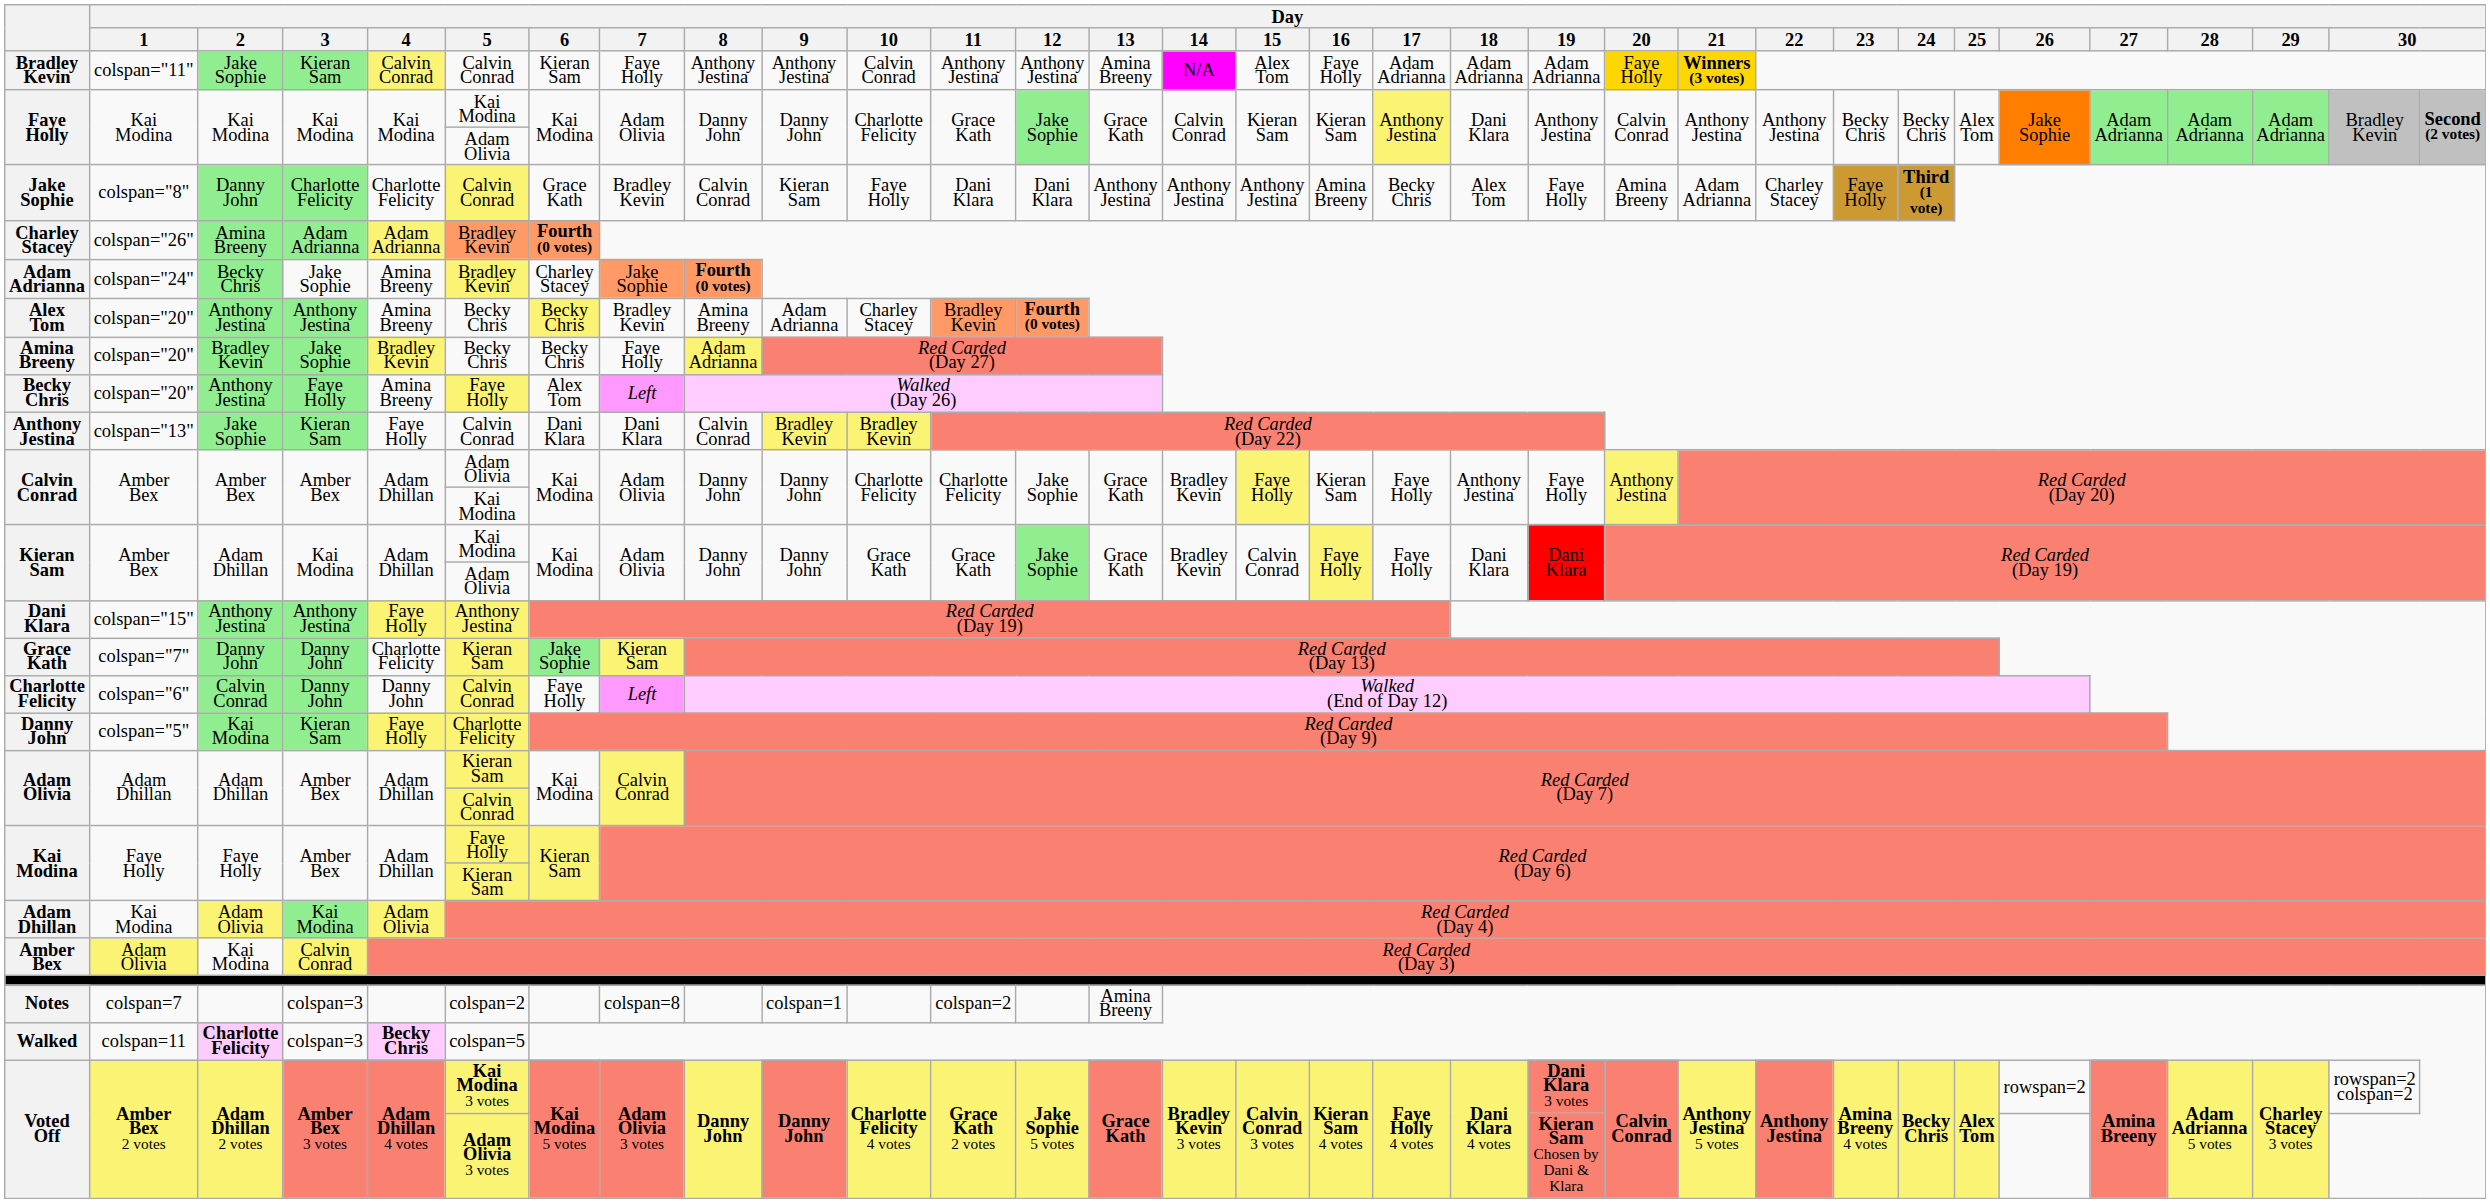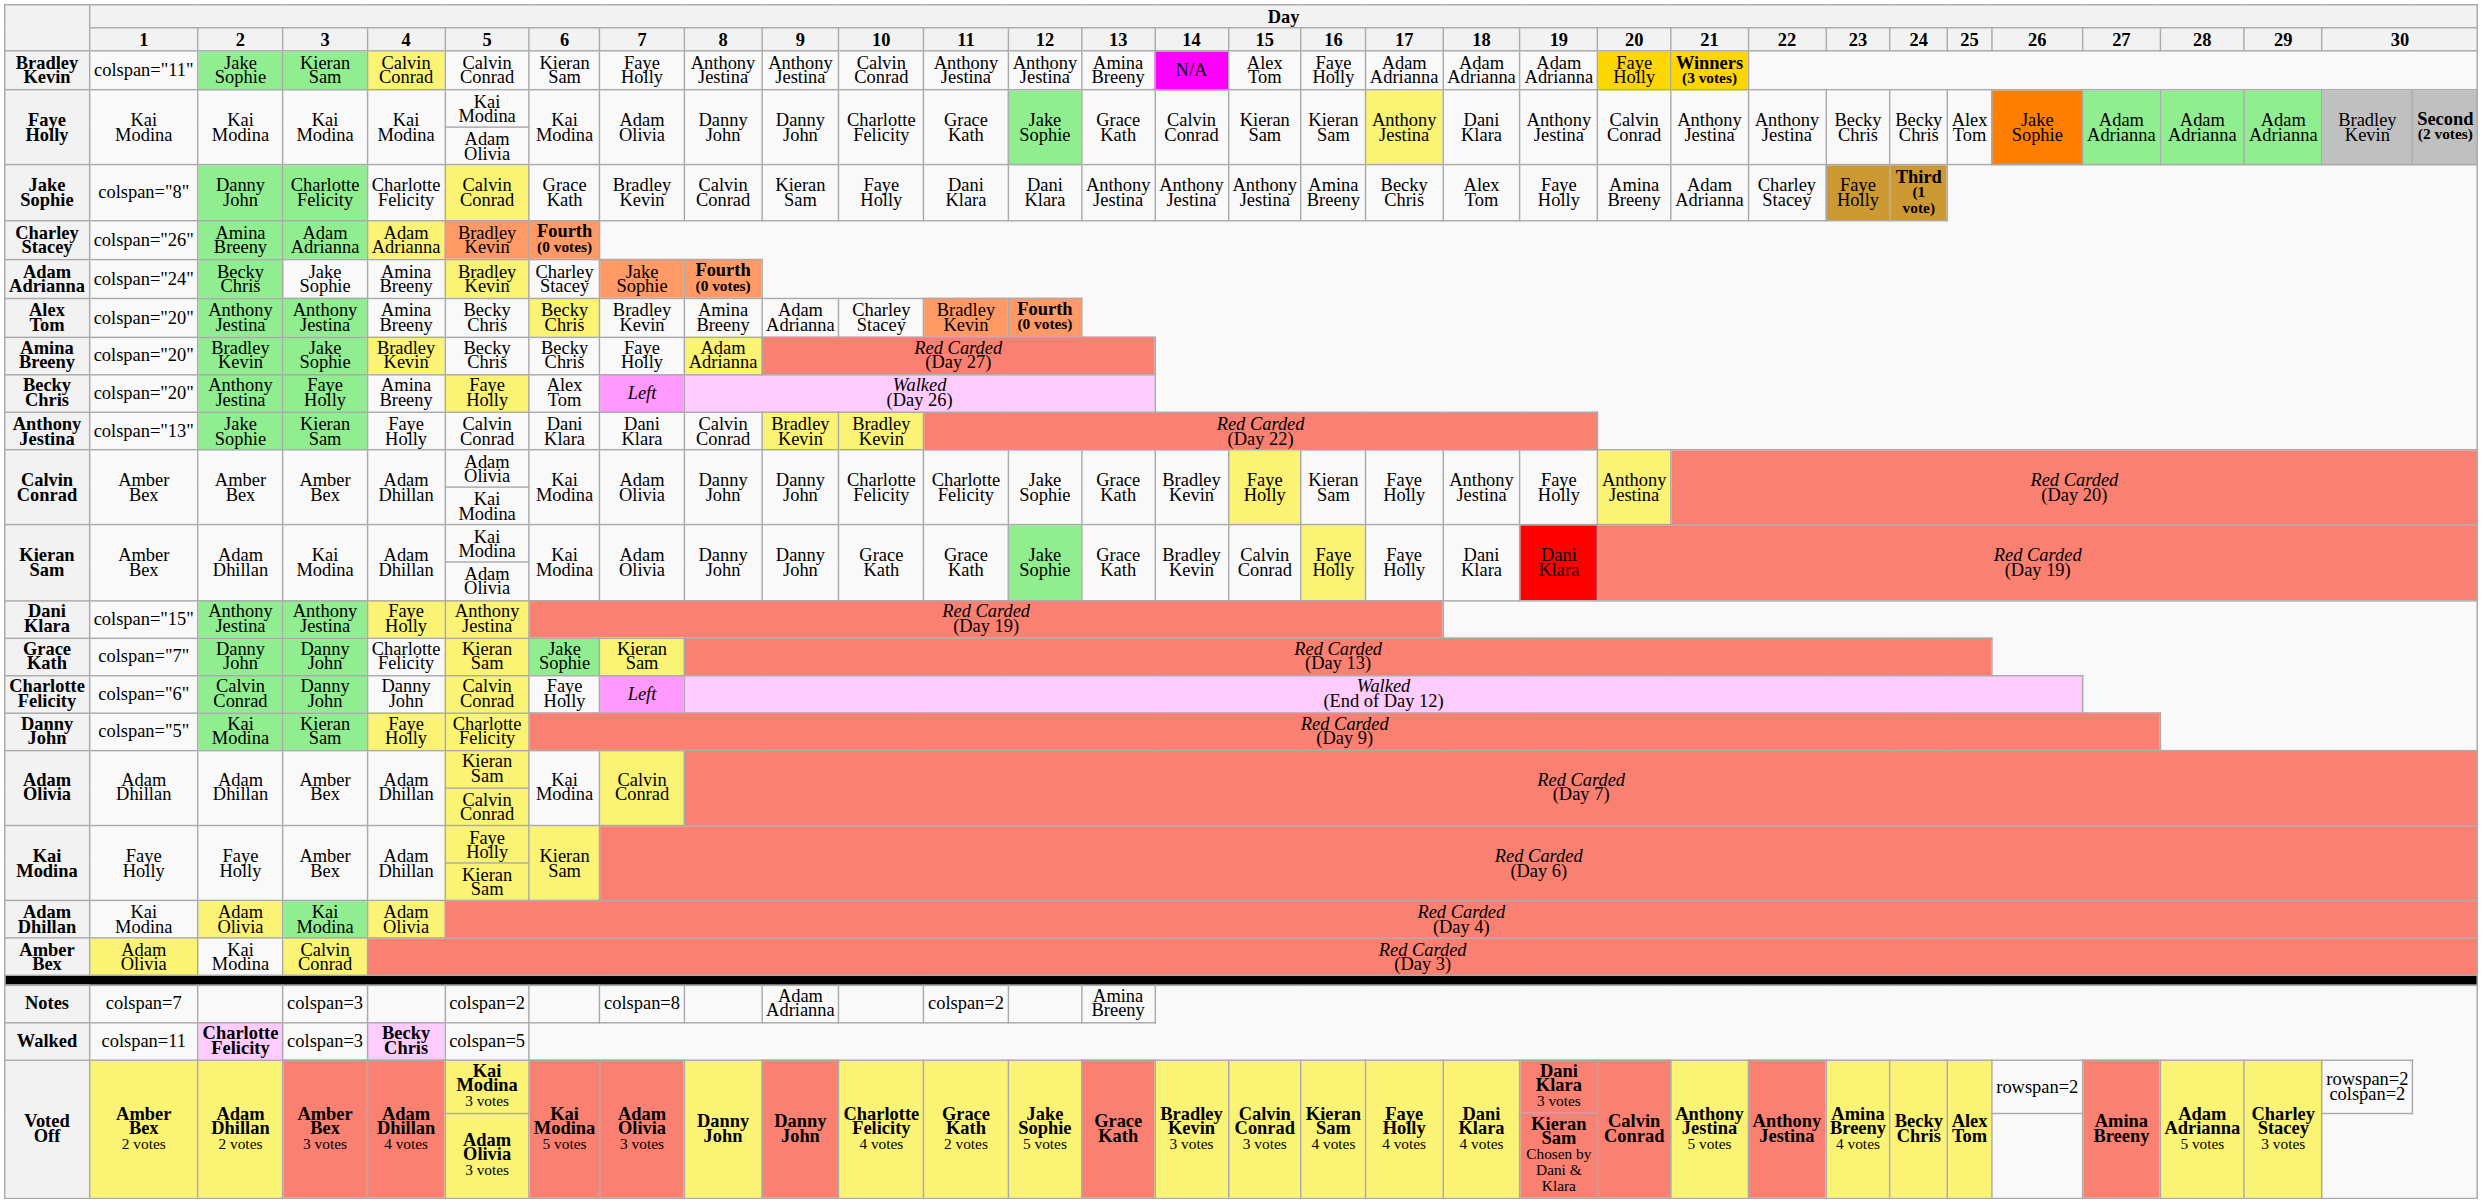(804, 1003) colspan=1 -> (800, 1003) Adam Adrianna
